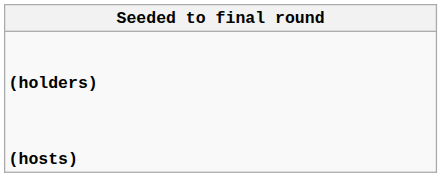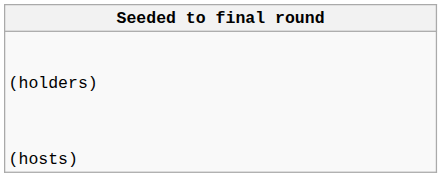(53, 121) bold -> (53, 121) normal
